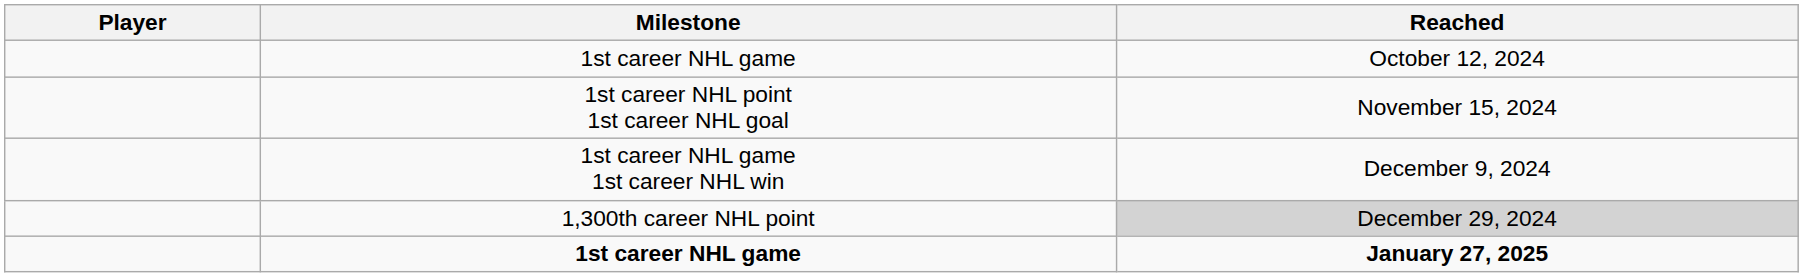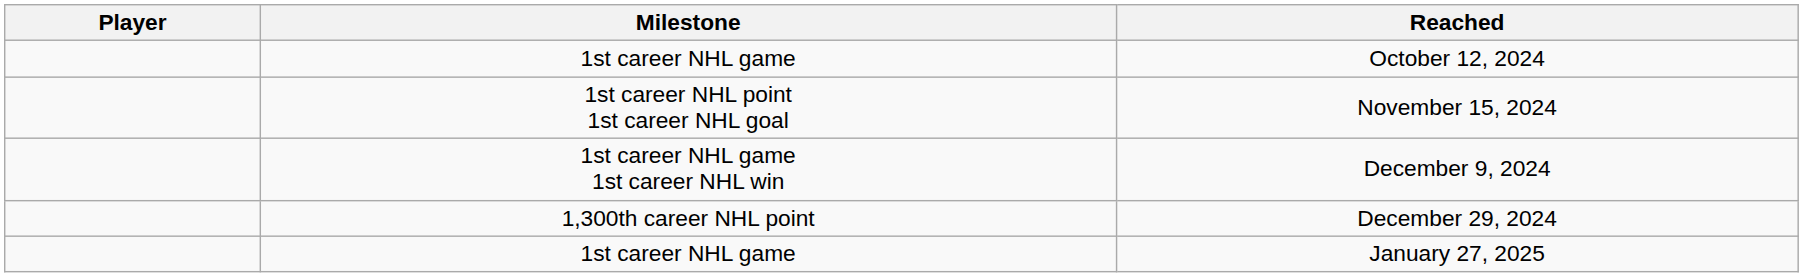(1457, 217) lightgrey background -> (1457, 217) no background
(688, 253) bold -> (688, 253) normal
(1457, 253) bold -> (1457, 253) normal
